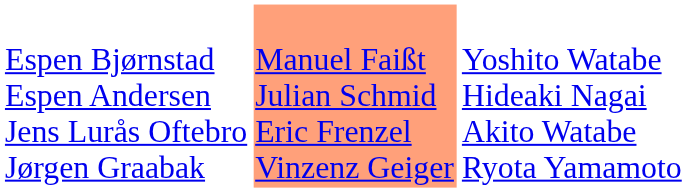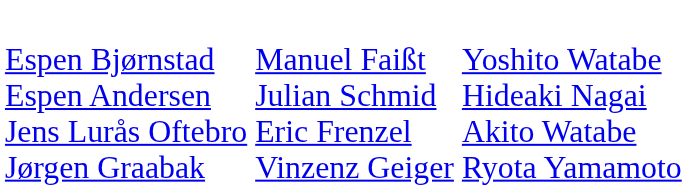(355, 113) lightsalmon background -> (355, 113) no background
